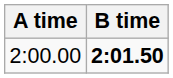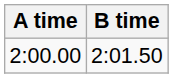(127, 55) bold -> (127, 55) normal
